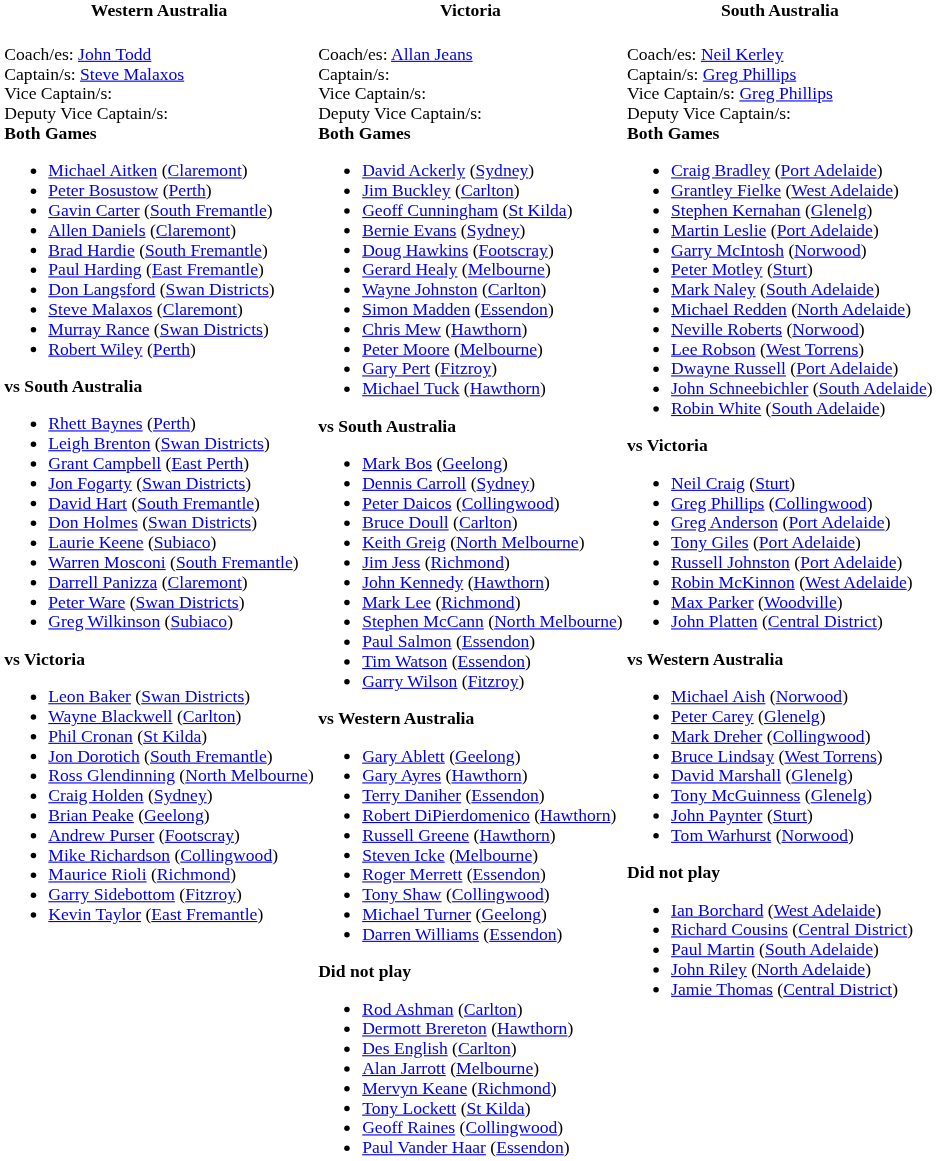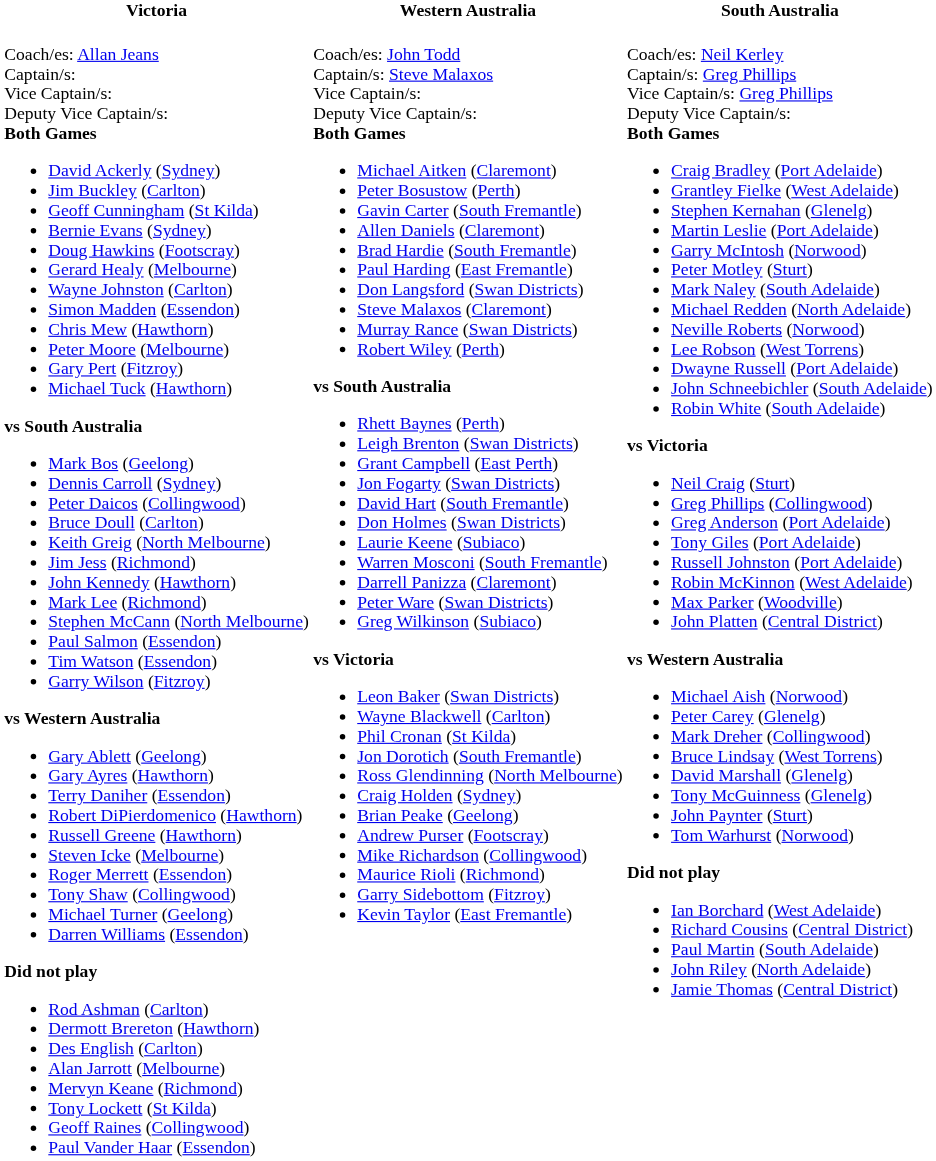columns swapped: (159, 10) <-> (470, 10)
